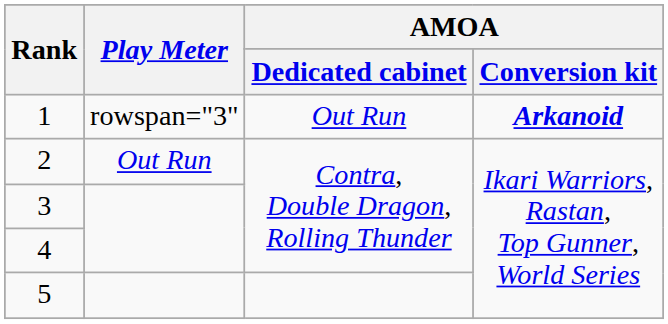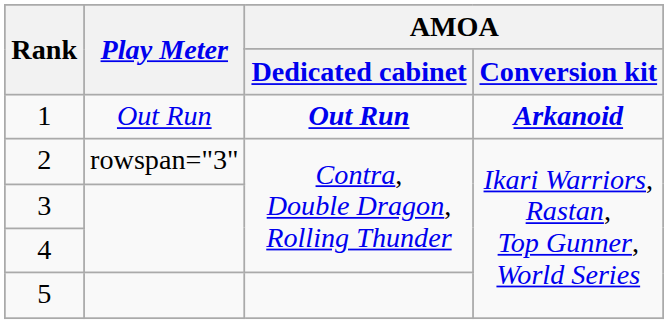(164, 116) rowspan="3" -> (164, 116) Out Run
(359, 116) normal -> (359, 116) bold
(164, 160) Out Run -> (164, 160) rowspan="3"
